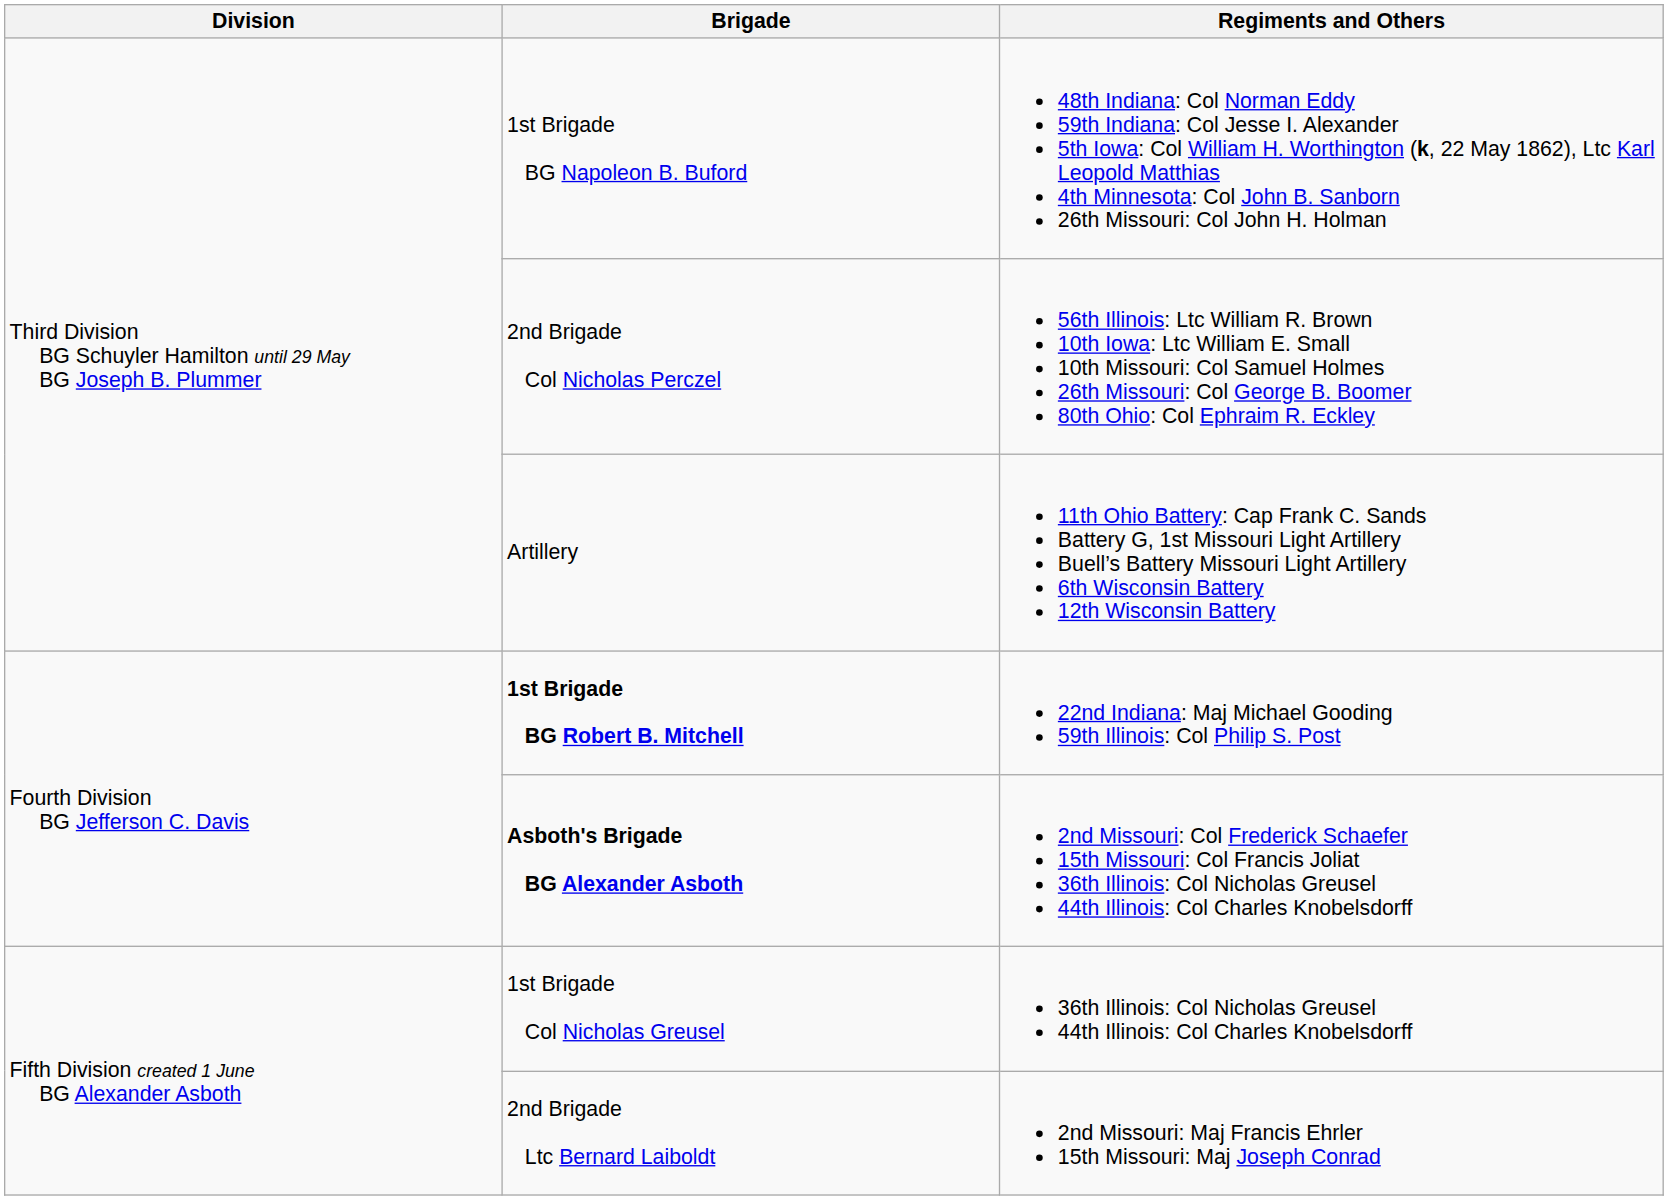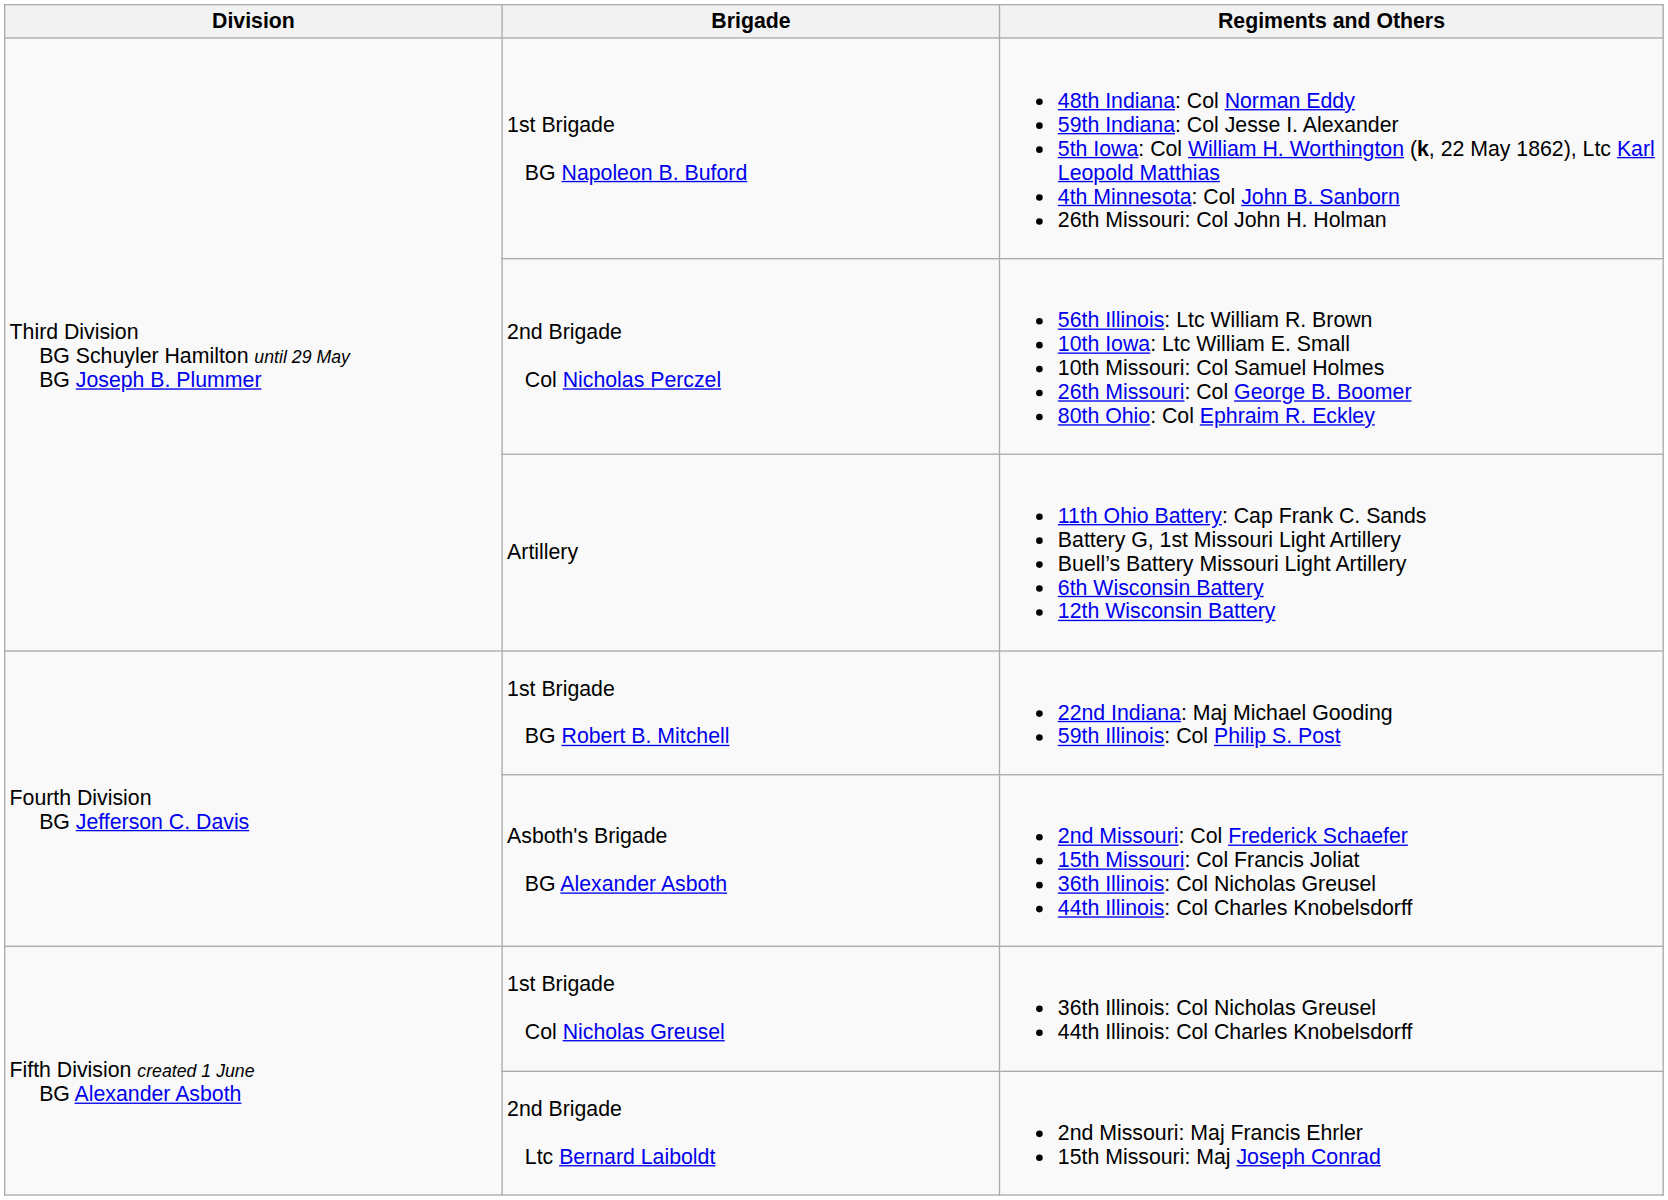(625, 712) bold -> (618, 712) normal
(625, 860) bold -> (617, 860) normal
